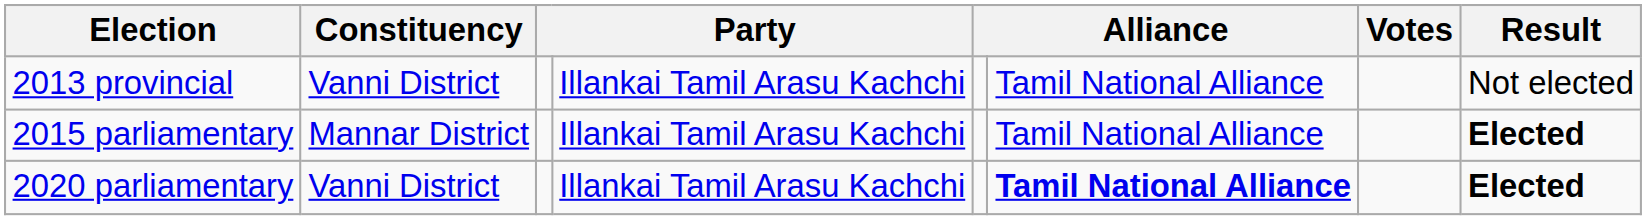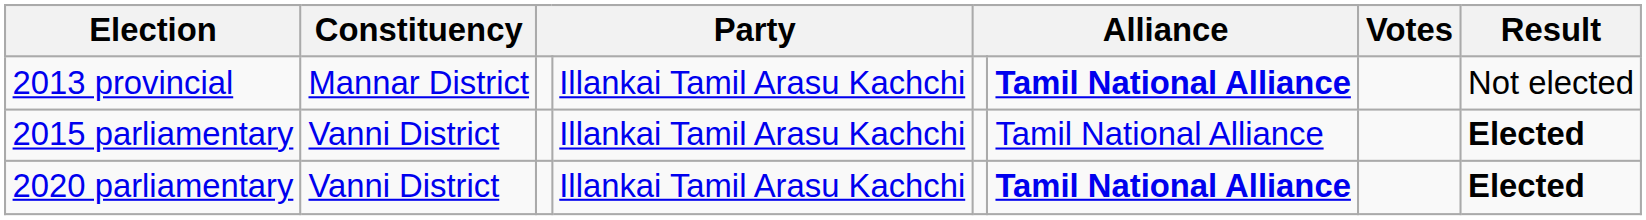(404, 82) Vanni District -> (419, 82) Mannar District
(1160, 82) normal -> (1173, 82) bold
(419, 134) Mannar District -> (404, 134) Vanni District
